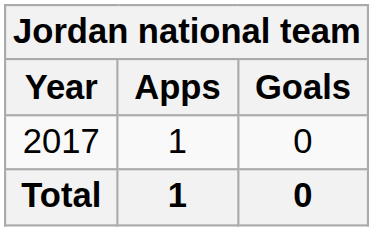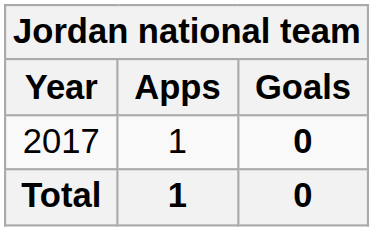(303, 141) normal -> (303, 141) bold
